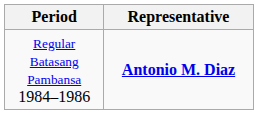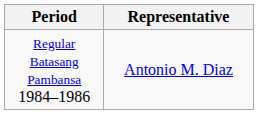(179, 69) bold -> (179, 69) normal
